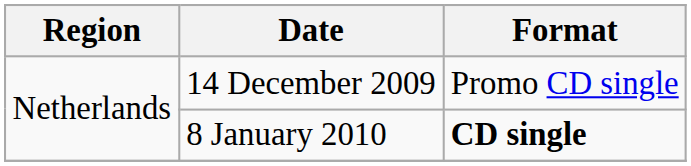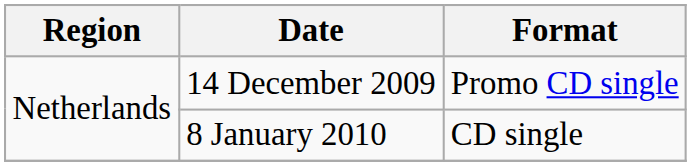(519, 134) bold -> (517, 134) normal
